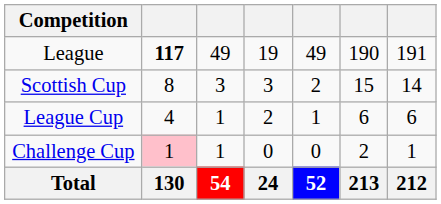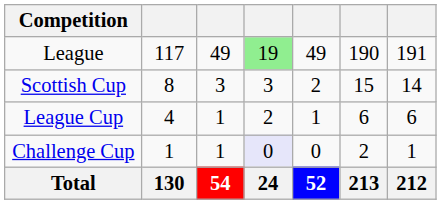(169, 53) bold -> (169, 53) normal
(268, 53) no background -> (268, 53) lightgreen background
(169, 150) pink background -> (169, 150) no background
(268, 150) no background -> (268, 150) lavender background
